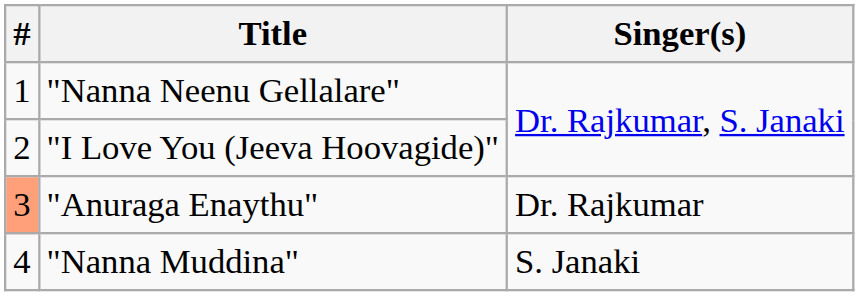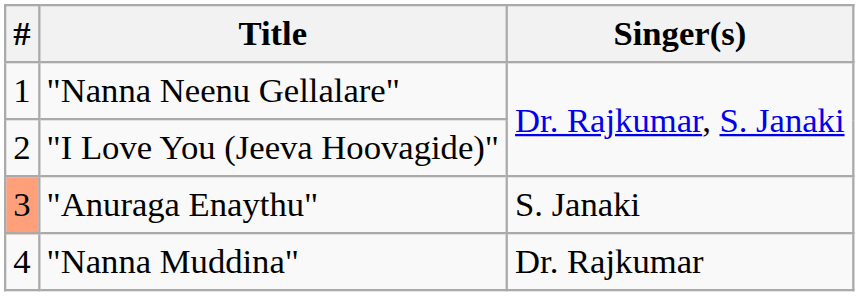(609, 204) Dr. Rajkumar -> (578, 204) S. Janaki
(578, 261) S. Janaki -> (609, 261) Dr. Rajkumar
